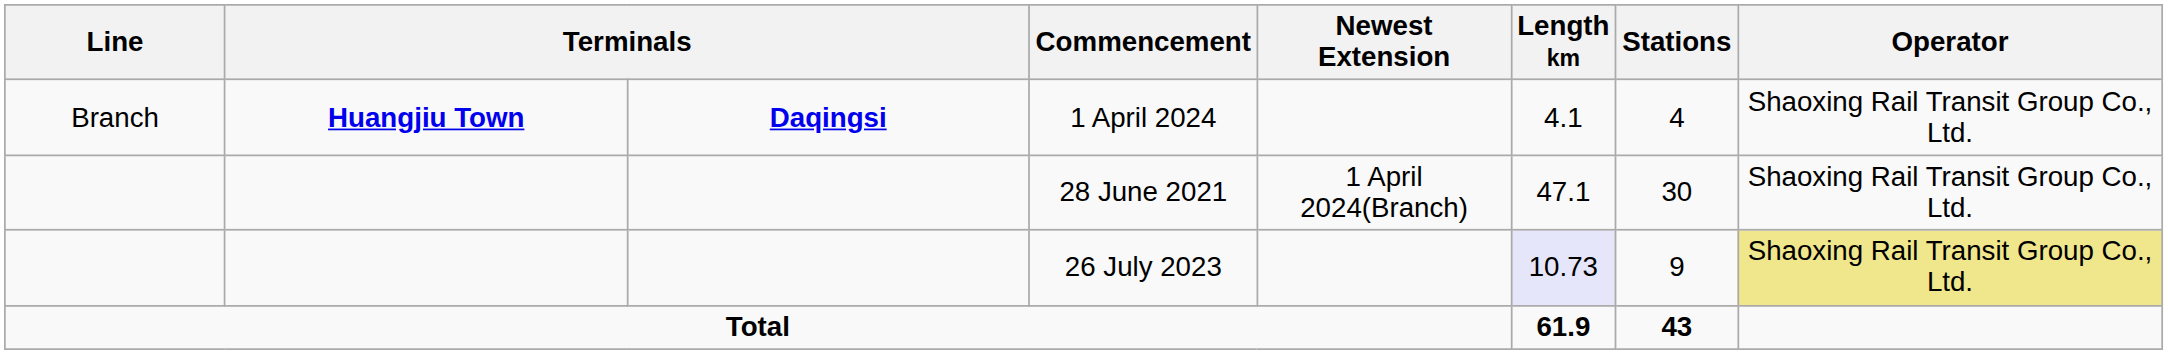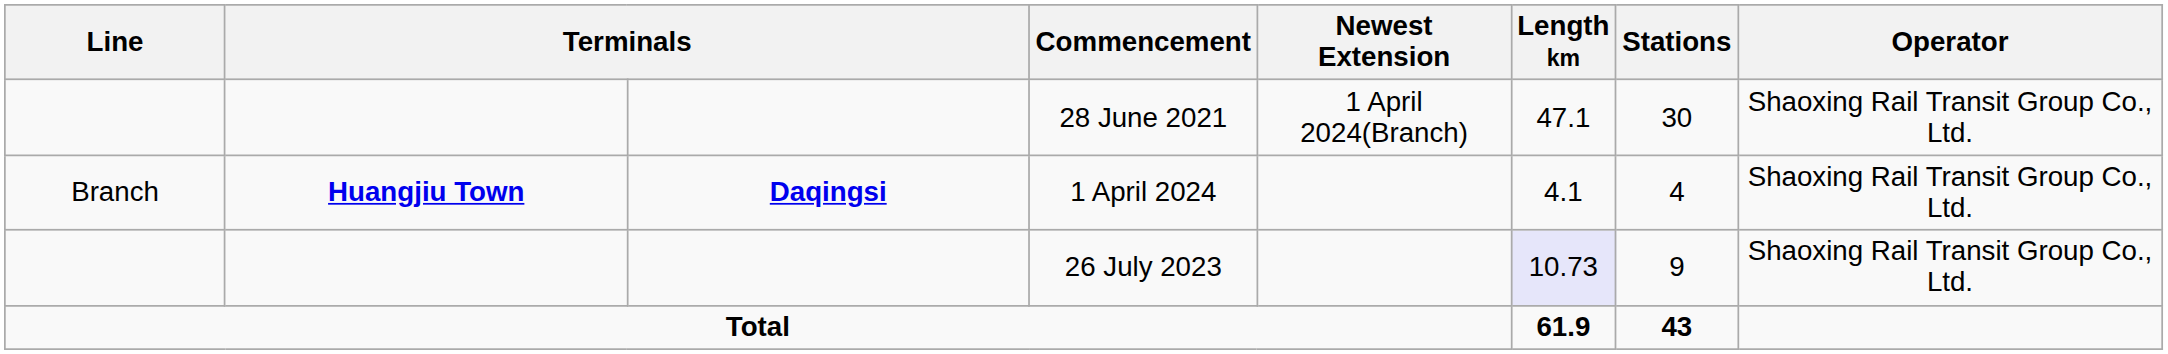rows swapped: (1143, 192) <-> (1143, 117)
(1950, 267) khaki background -> (1950, 267) no background
